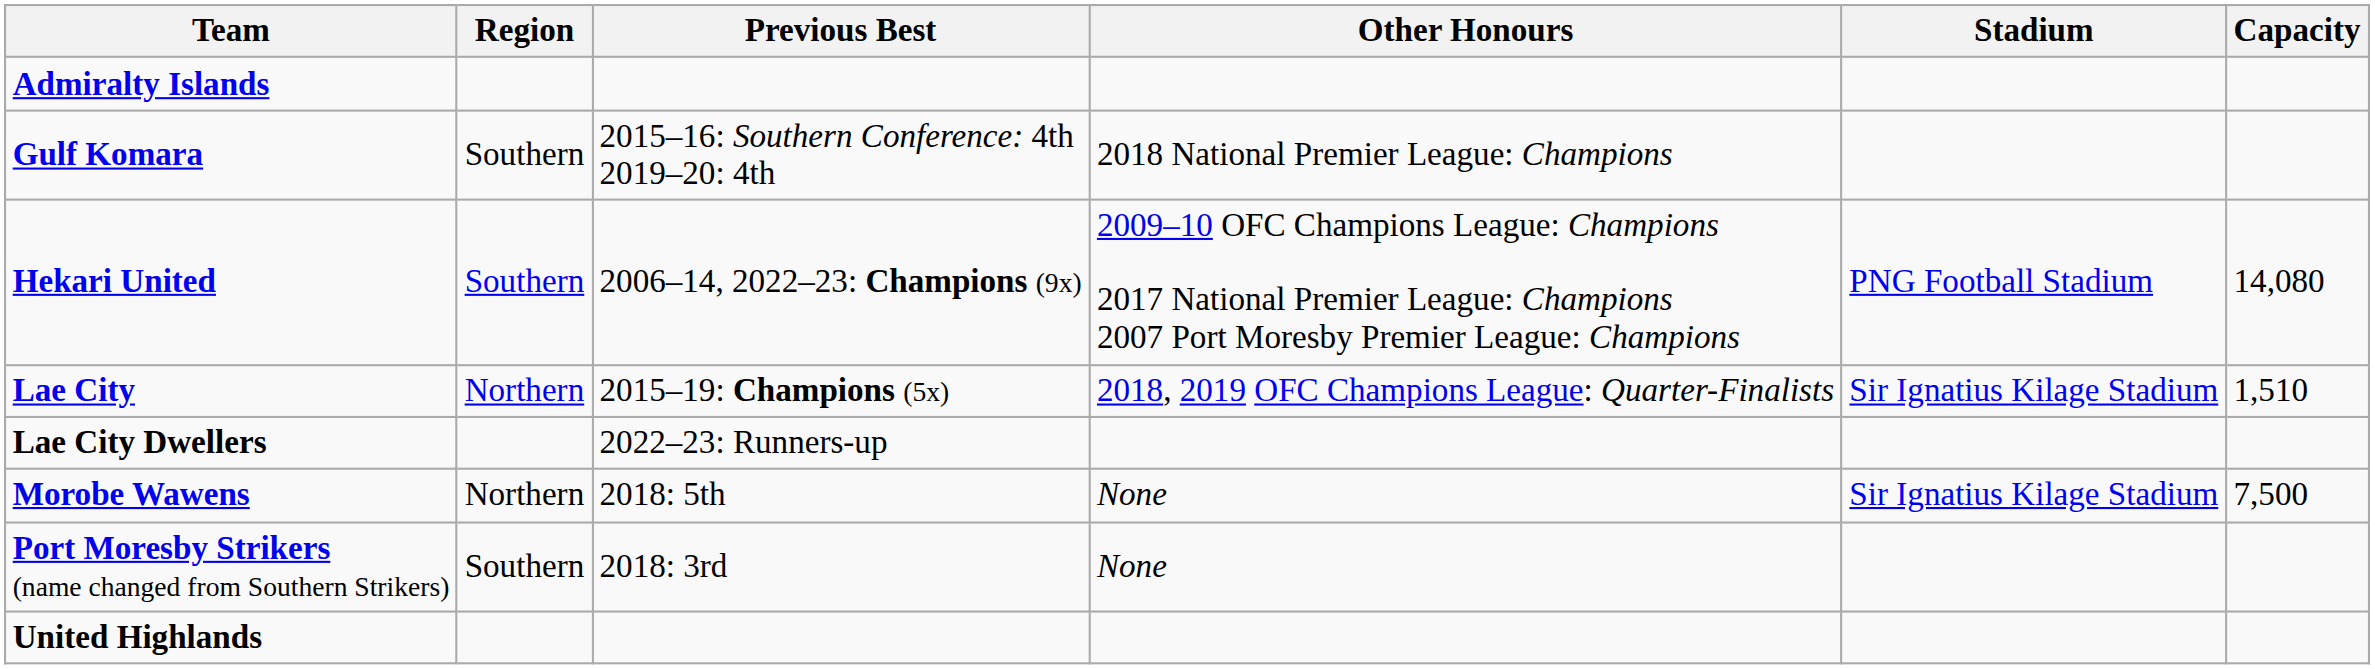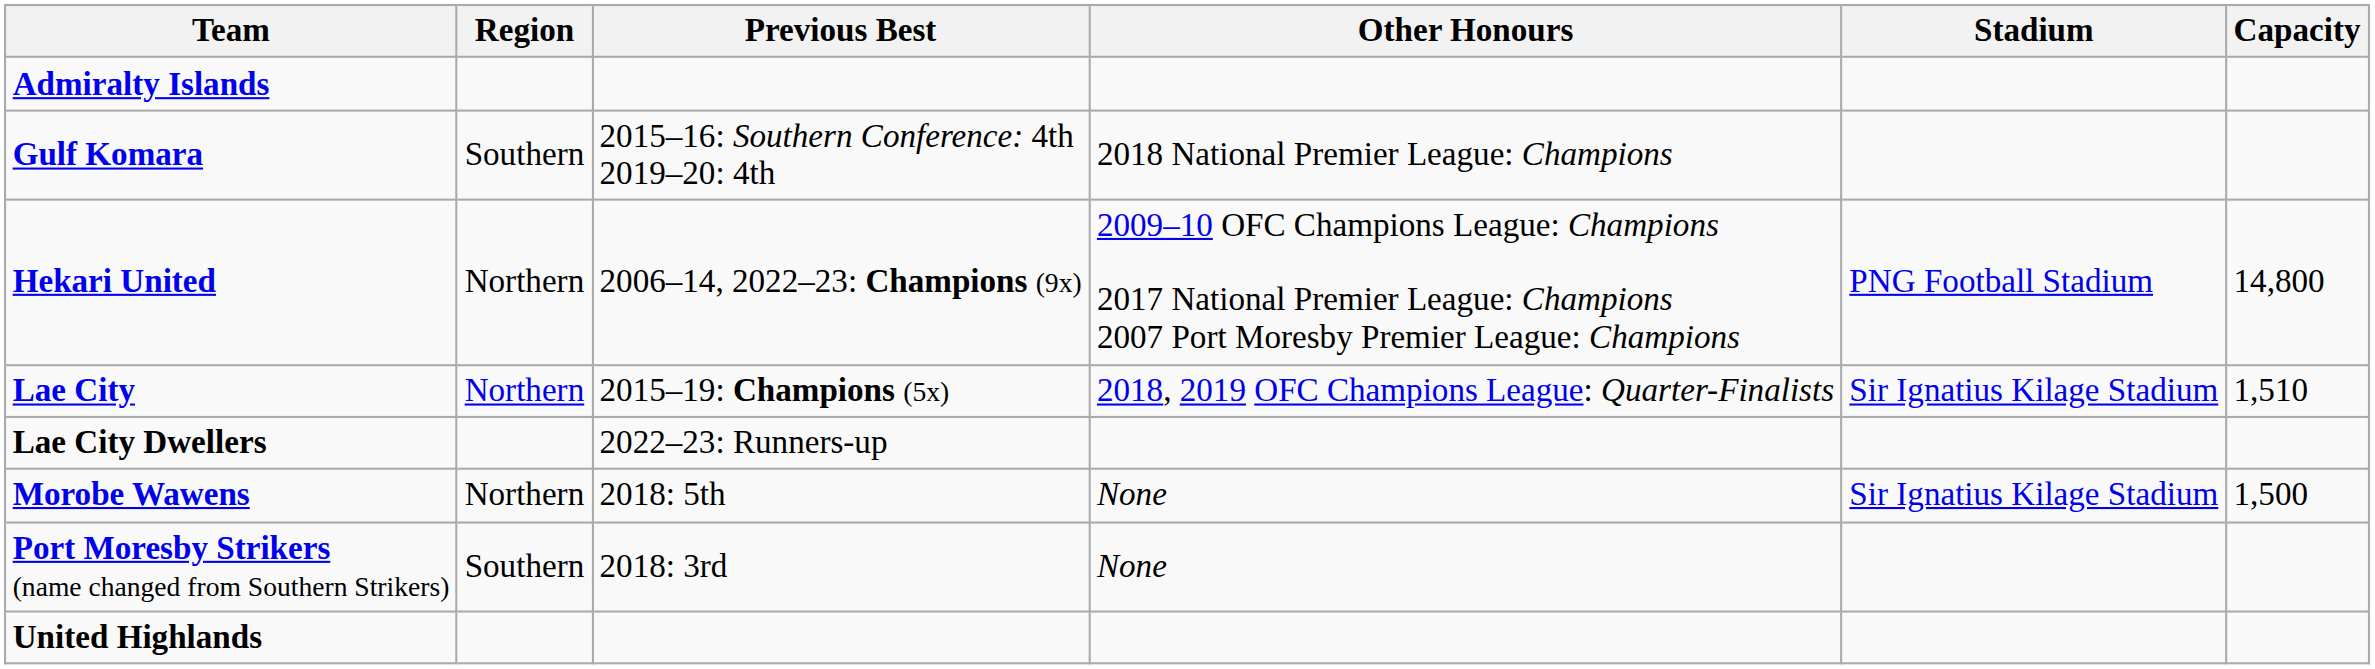(524, 281) Southern -> (524, 281) Northern
(2279, 281) 14,080 -> (2279, 281) 14,800
(2271, 494) 7,500 -> (2271, 494) 1,500
